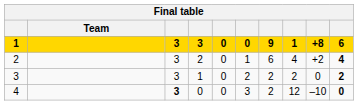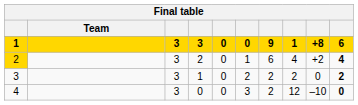(16, 60) no background -> (16, 60) gold background
(177, 92) bold -> (177, 92) normal
